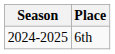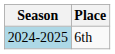(38, 37) no background -> (38, 37) lightblue background
